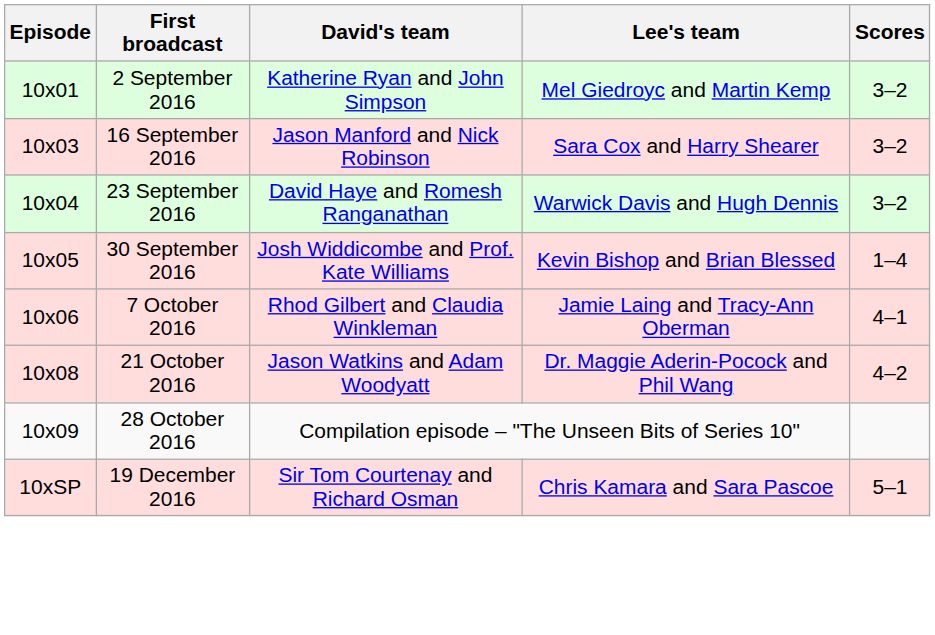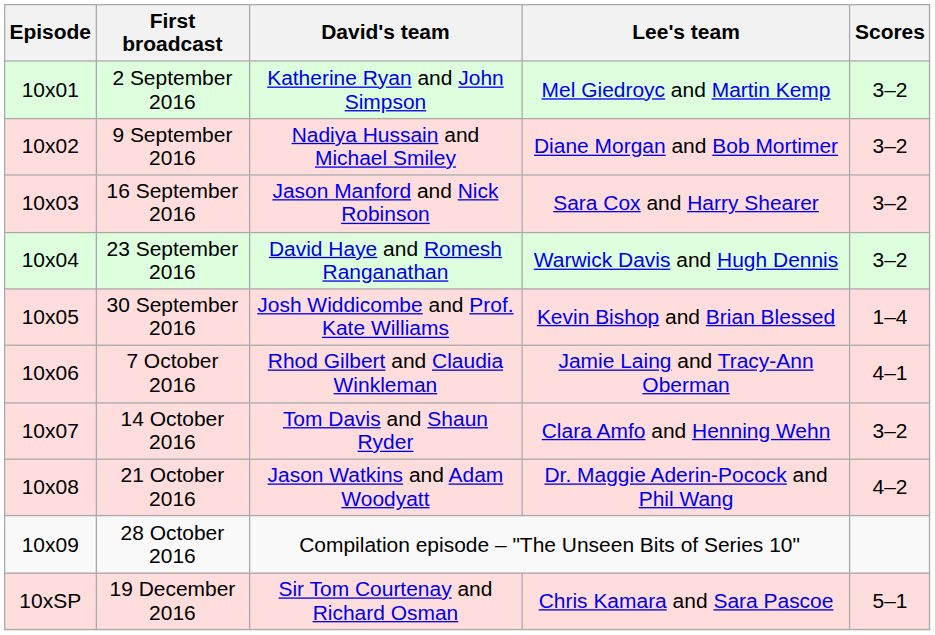+ row: (172, 146)
+ row: (172, 430)
